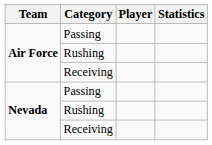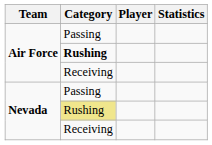(84, 52) normal -> (85, 52) bold
(84, 110) no background -> (84, 110) khaki background
